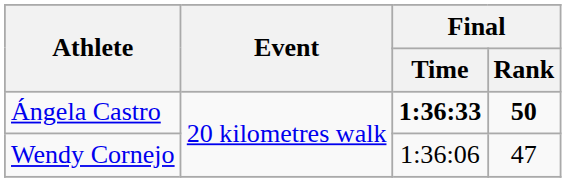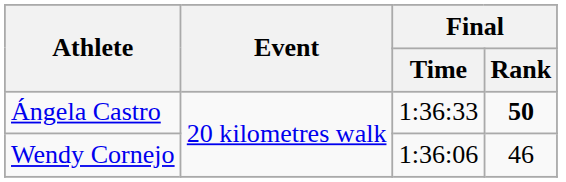(440, 112) bold -> (438, 112) normal
(524, 155) 47 -> (521, 155) 46
